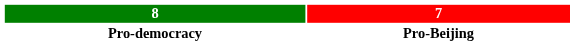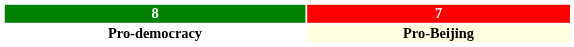(439, 33) no background -> (439, 33) lightyellow background
